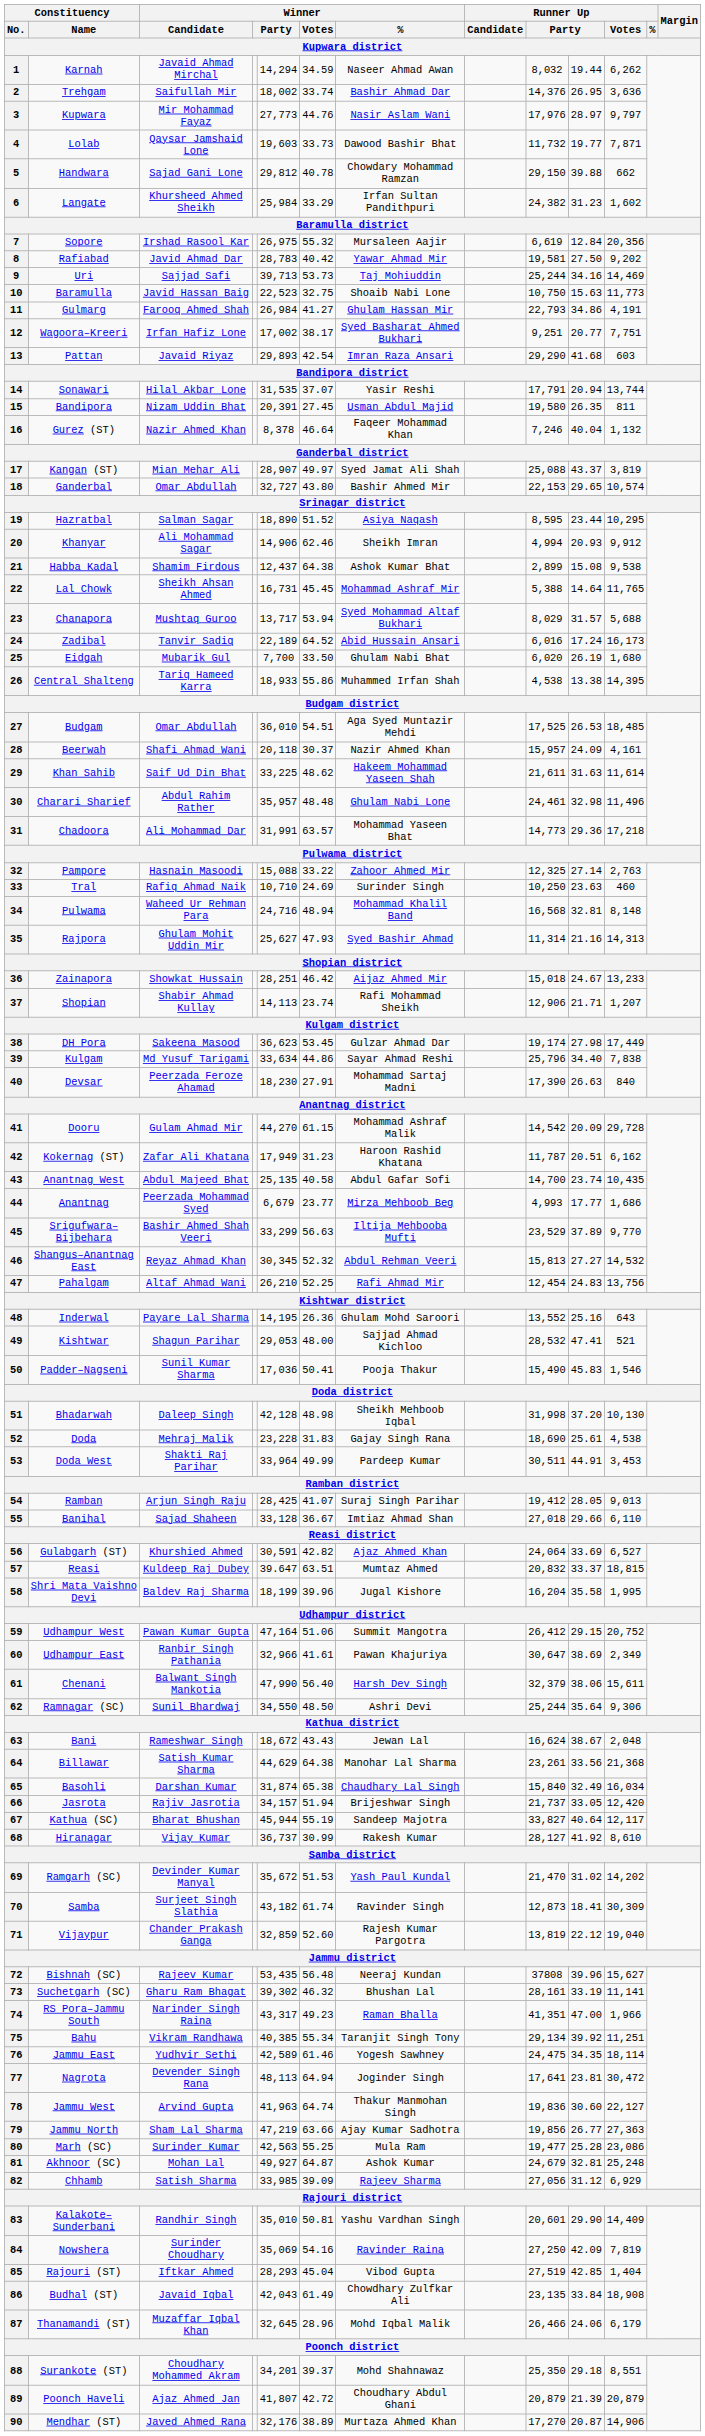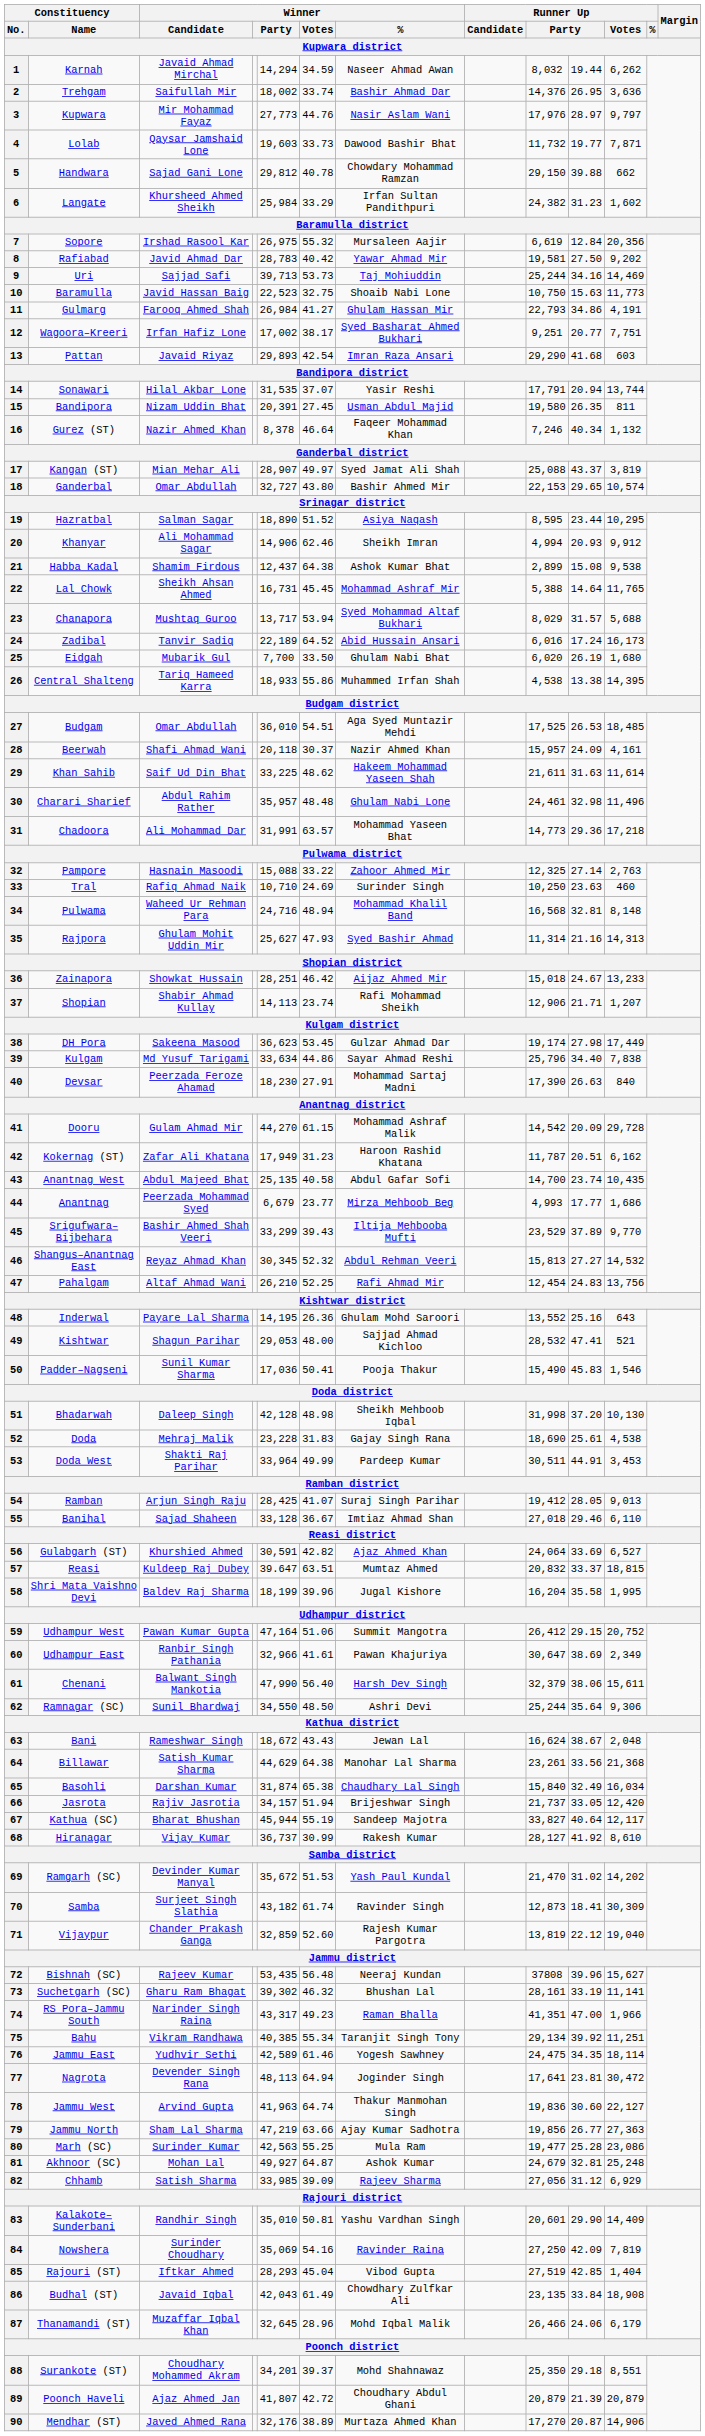(586, 430) 40.04 -> (586, 430) 40.34
(318, 1232) 56.63 -> (318, 1232) 39.43
(586, 1518) 29.66 -> (586, 1518) 29.46
